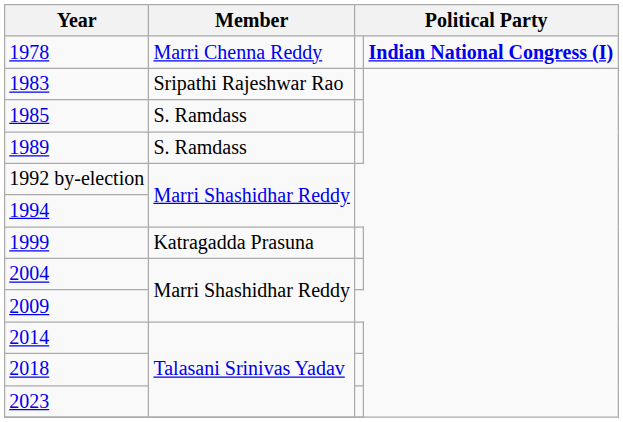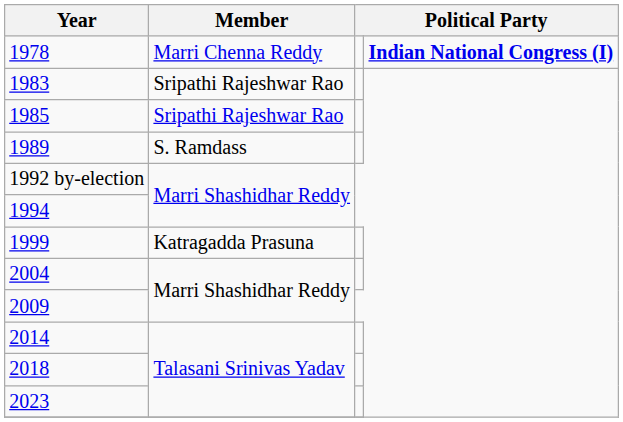(200, 115) S. Ramdass -> (248, 115) Sripathi Rajeshwar Rao
